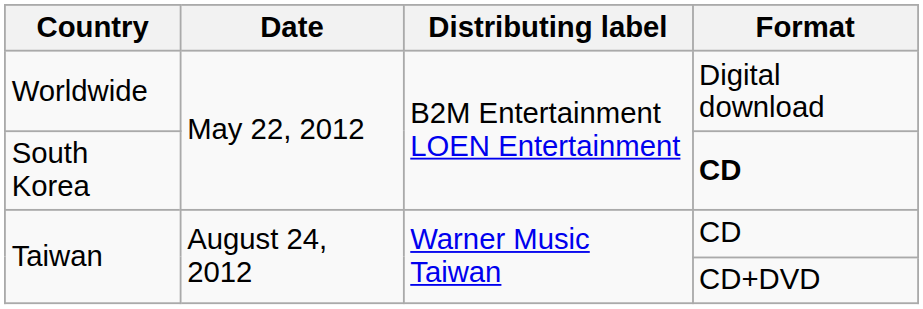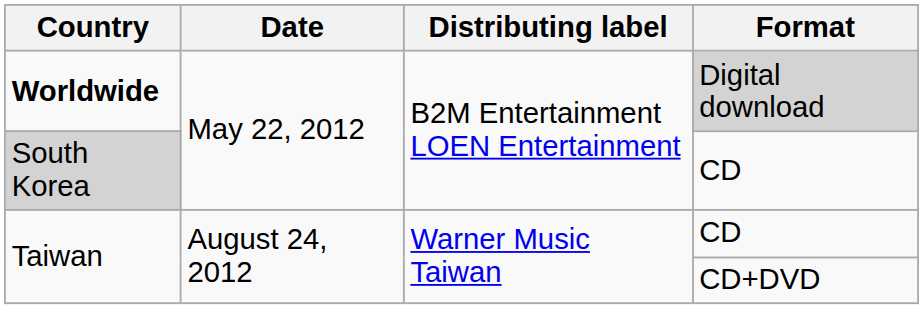(80, 90) normal -> (85, 90) bold
(762, 90) no background -> (762, 90) lightgrey background
(51, 170) no background -> (51, 170) lightgrey background
(720, 170) bold -> (720, 170) normal
